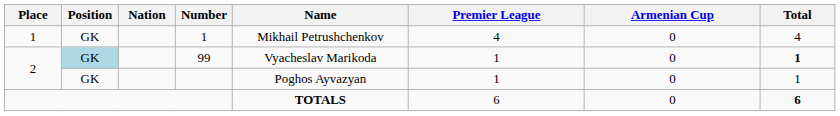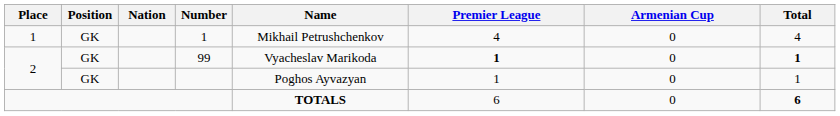(90, 57) lightblue background -> (90, 57) no background
(496, 57) normal -> (496, 57) bold
